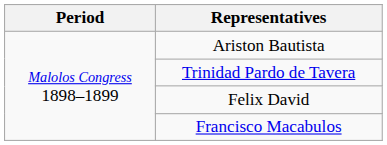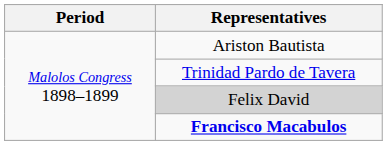(269, 99) no background -> (269, 99) lightgrey background
(269, 126) normal -> (269, 126) bold
